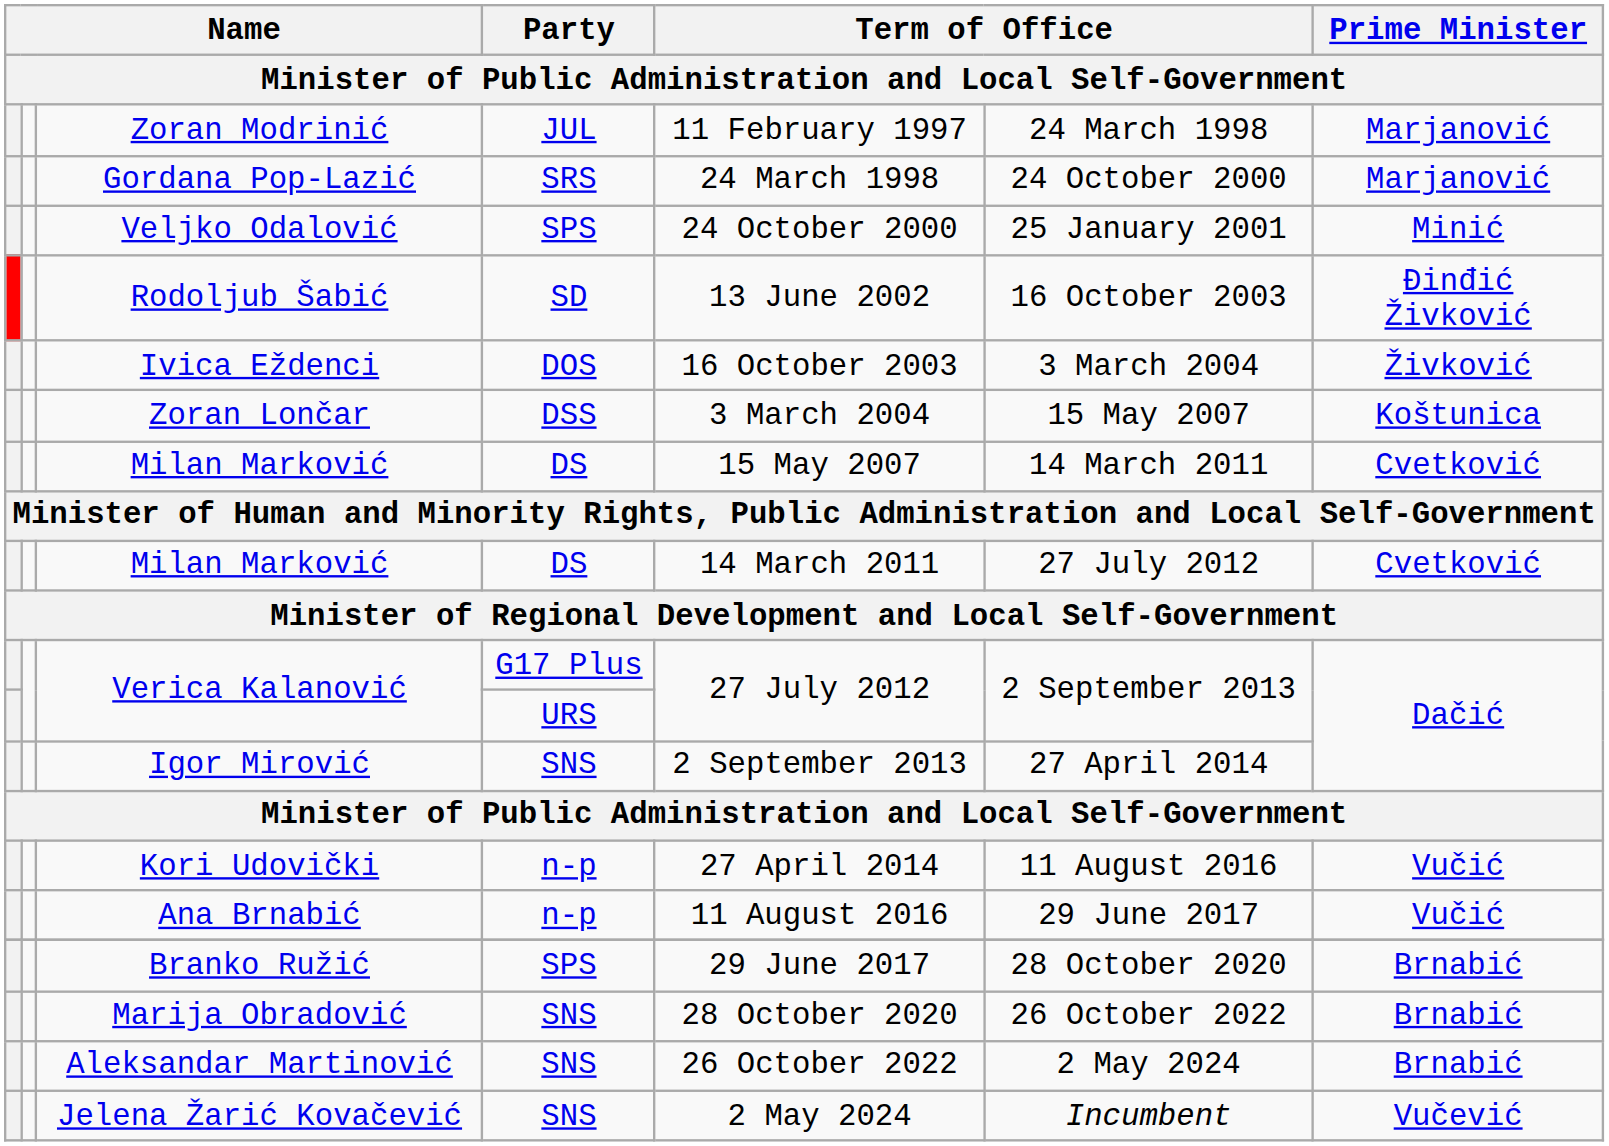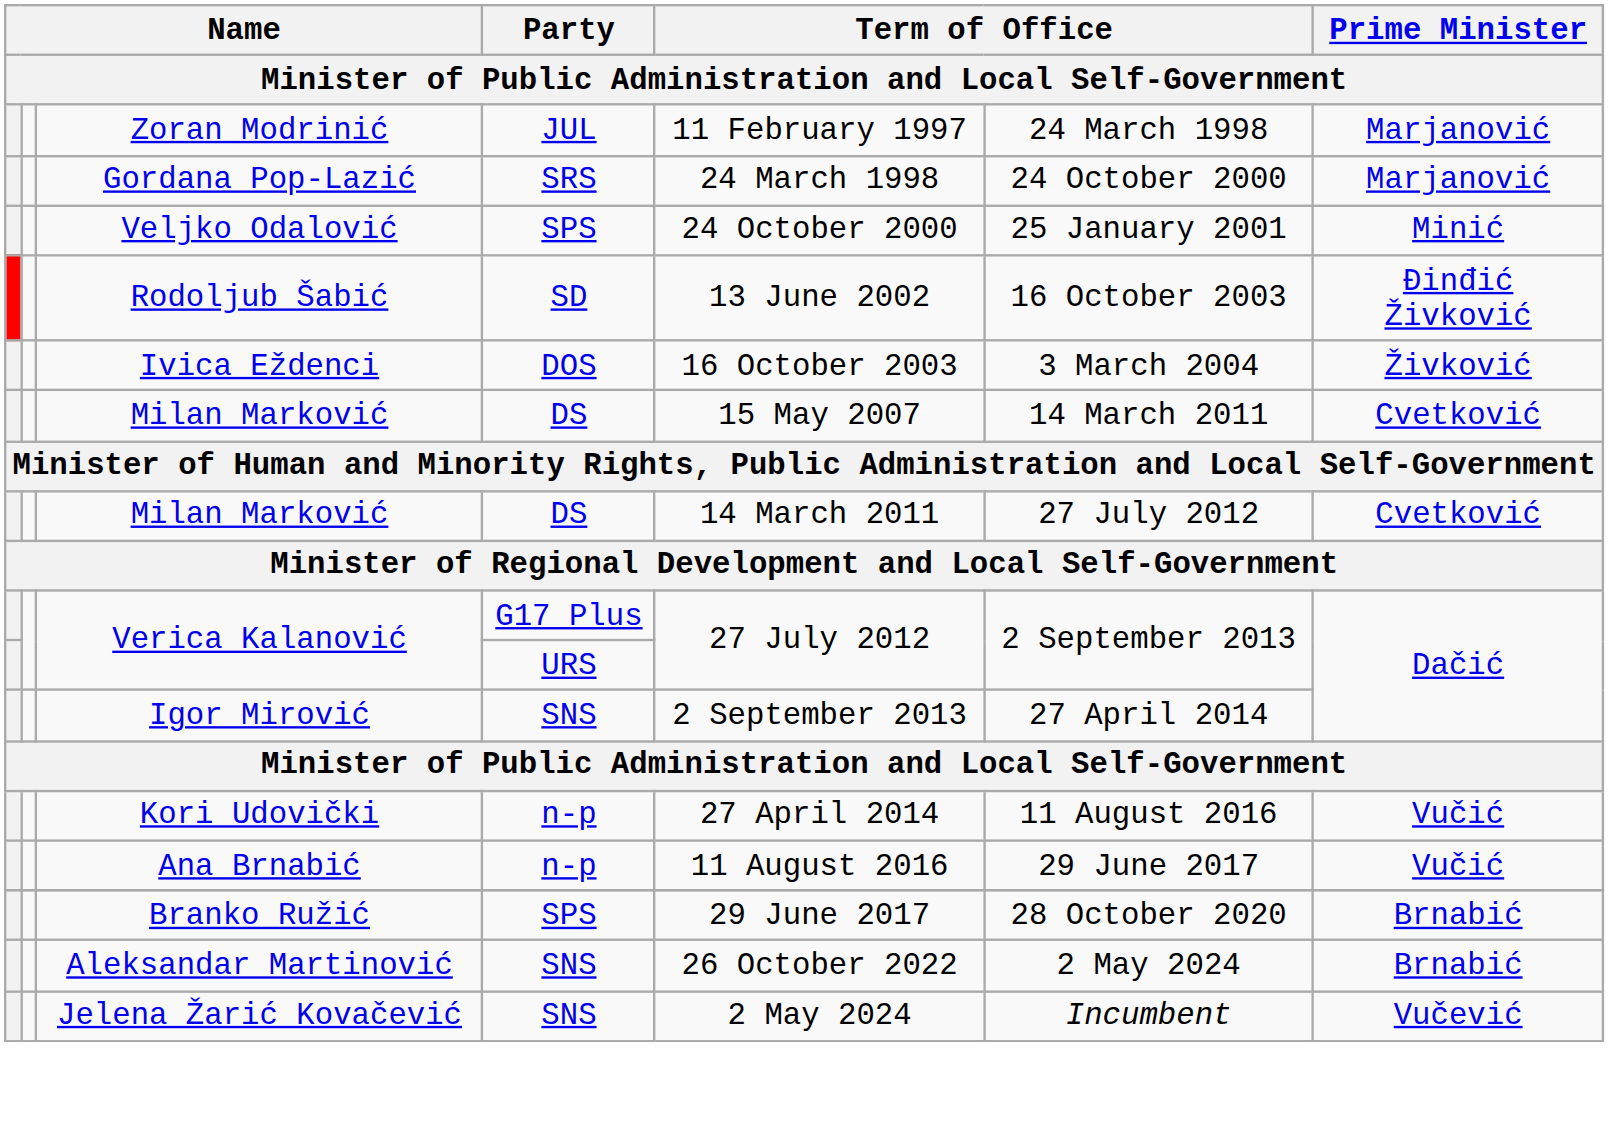- row: (260, 416)
- row: (260, 1016)
